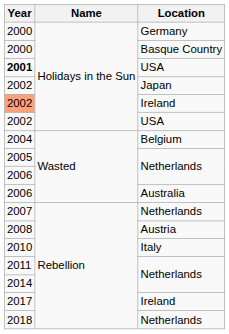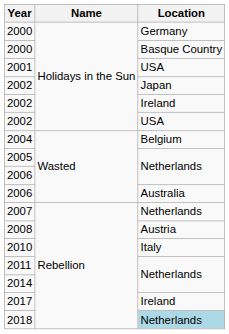(20, 67) bold -> (20, 67) normal
(20, 103) lightsalmon background -> (20, 103) no background
(171, 319) no background -> (171, 319) lightblue background
